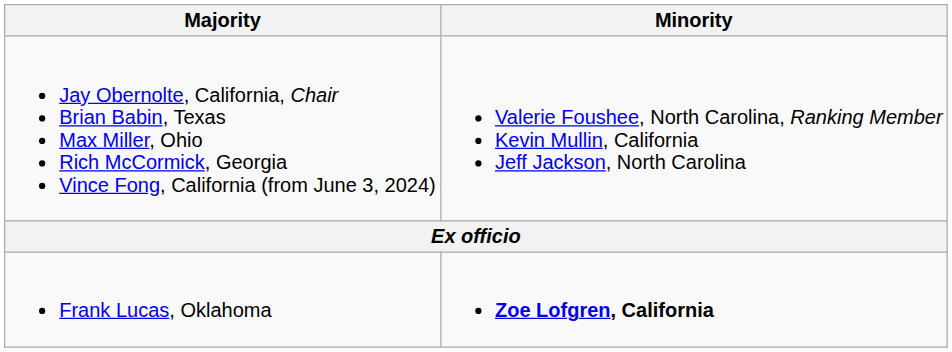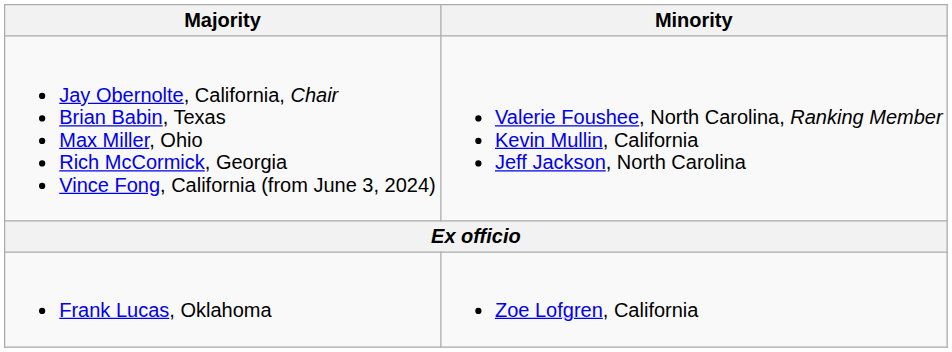(694, 311) bold -> (694, 311) normal
